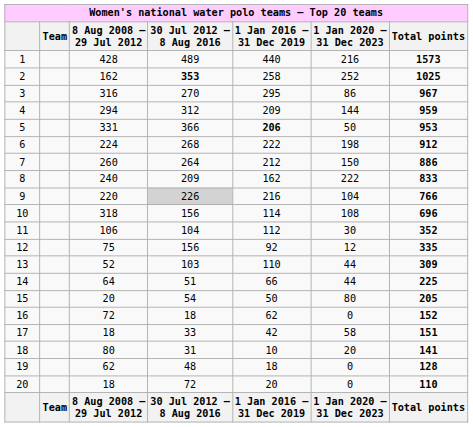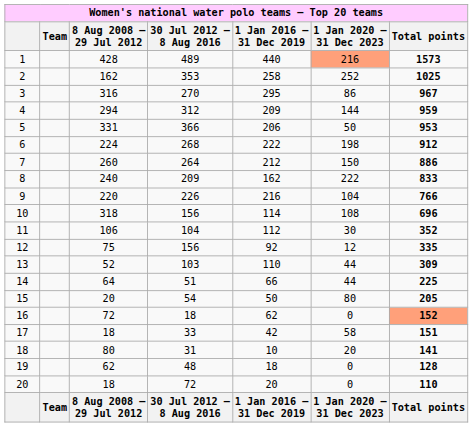(350, 59) no background -> (350, 59) lightsalmon background
(190, 76) bold -> (190, 76) normal
(272, 127) bold -> (272, 127) normal
(190, 196) lightgrey background -> (190, 196) no background
(428, 316) no background -> (428, 316) lightsalmon background
